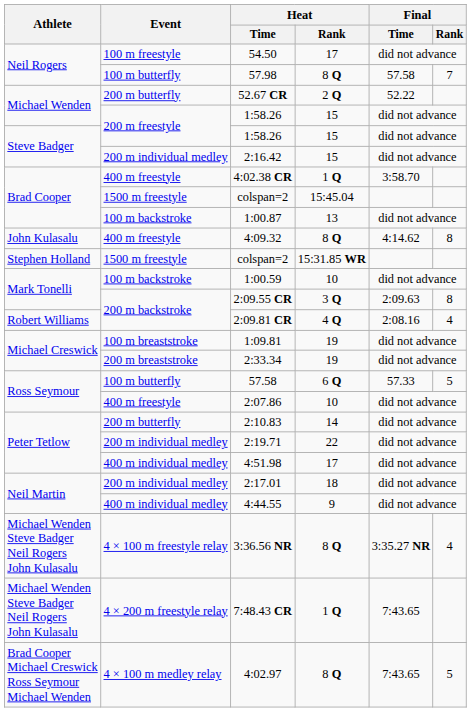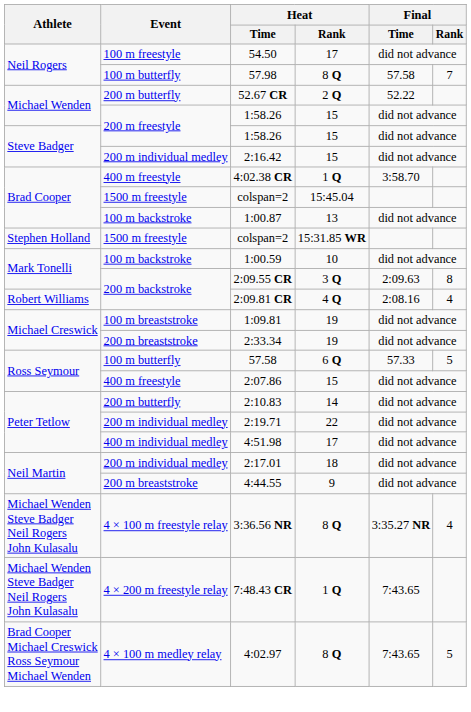- row: (43, 238)
(332, 402) 10 -> (332, 381) 15
(166, 504) 400 m individual medley -> (151, 483) 200 m breaststroke
